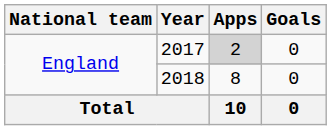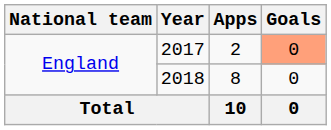(236, 50) lightgrey background -> (236, 50) no background
(294, 50) no background -> (294, 50) lightsalmon background
